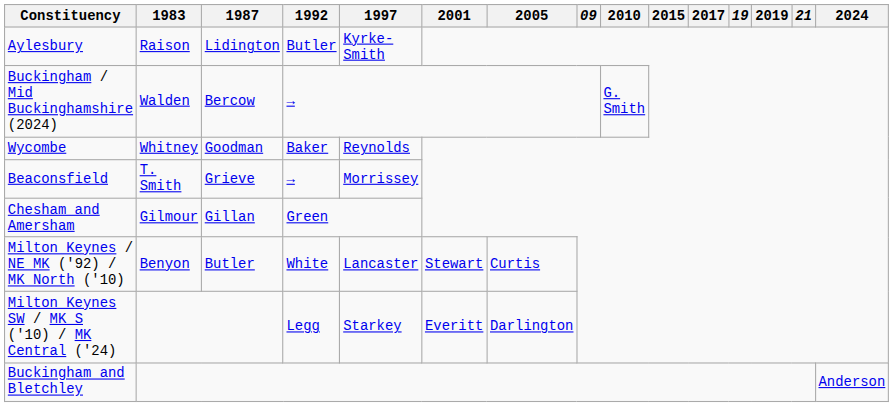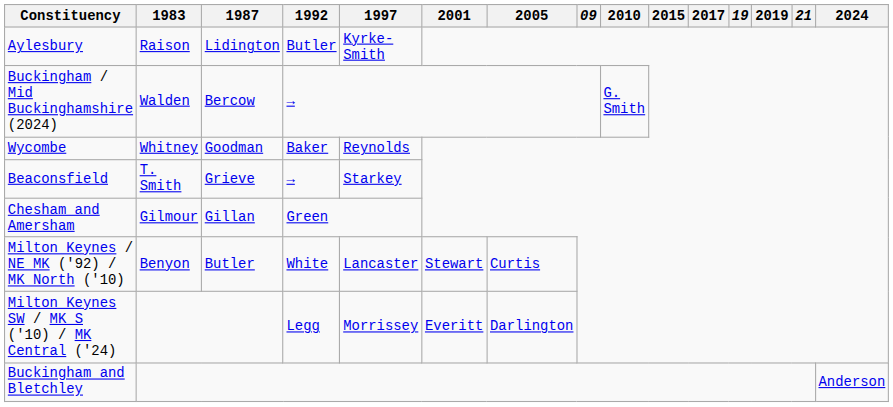(381, 179) Morrissey -> (372, 179) Starkey
(372, 327) Starkey -> (381, 327) Morrissey
